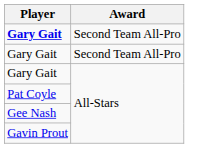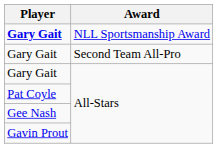(127, 34) Second Team All-Pro -> (142, 34) NLL Sportsmanship Award
